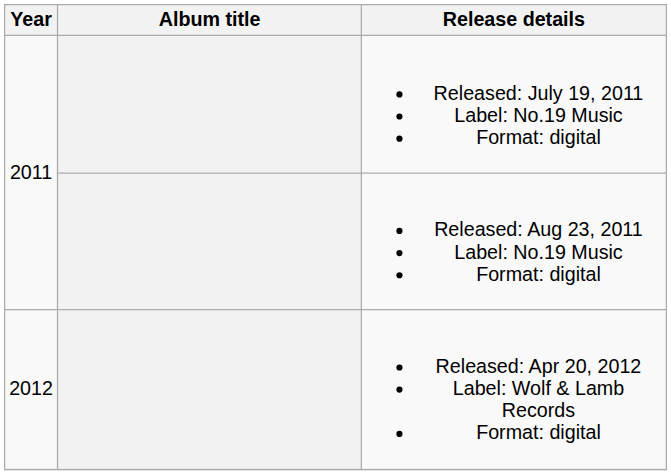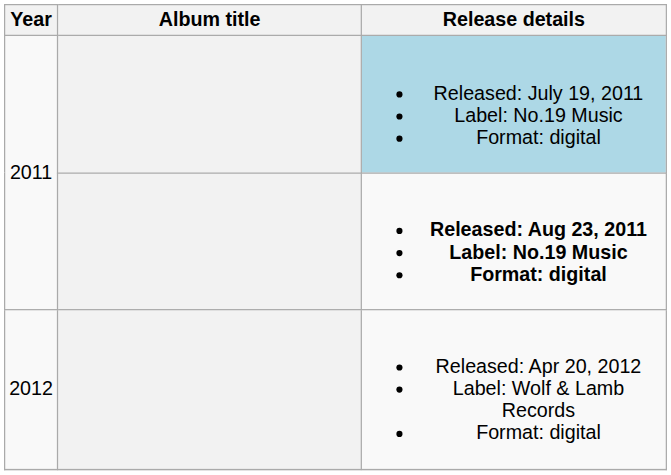(514, 115) no background -> (514, 115) lightblue background
(514, 252) normal -> (514, 252) bold
